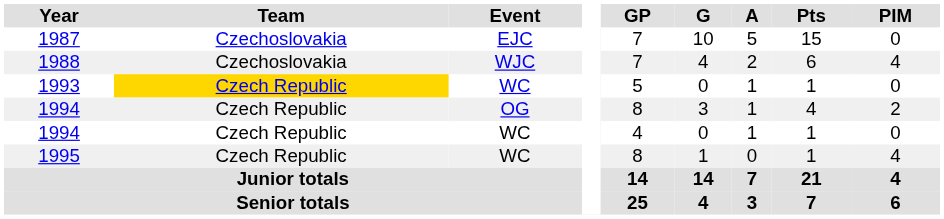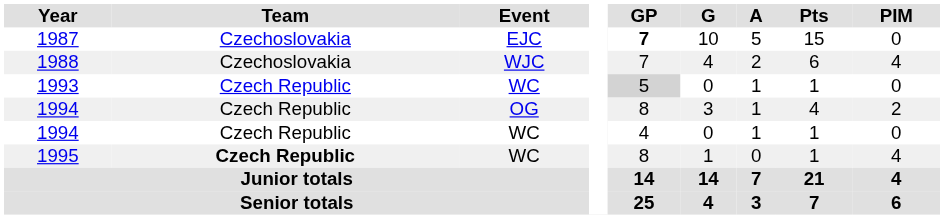(637, 39) normal -> (644, 39) bold
(281, 85) gold background -> (285, 85) no background
(637, 85) no background -> (644, 85) lightgrey background
(281, 156) normal -> (285, 156) bold
